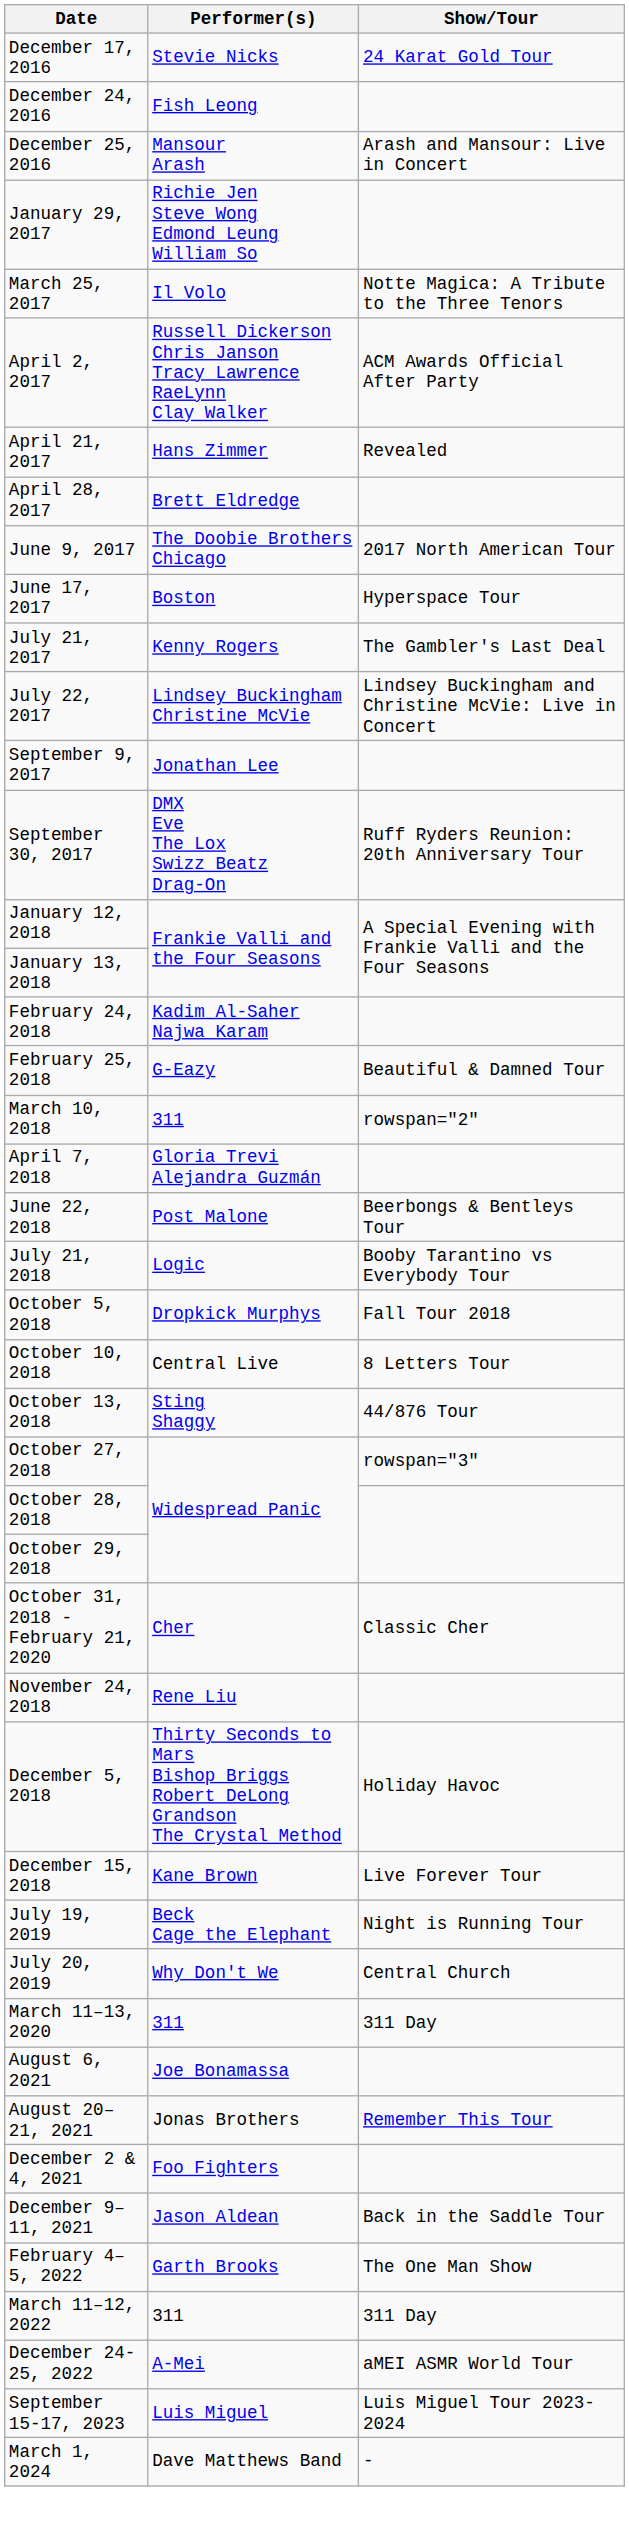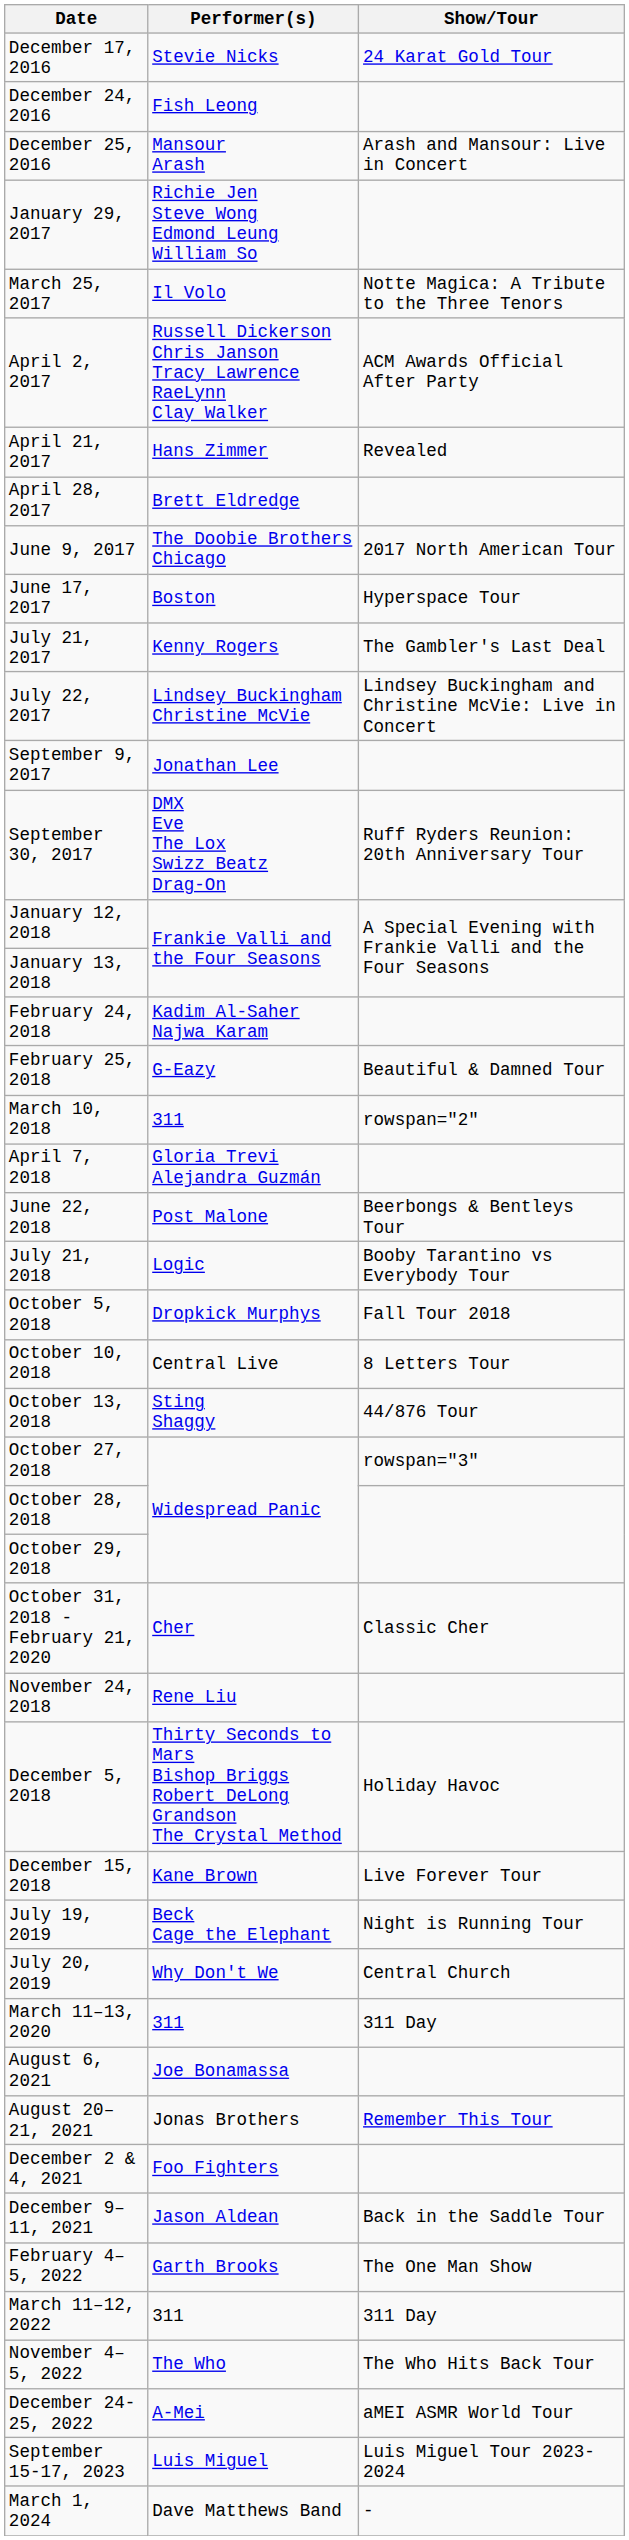+ row: (67, 2364)
